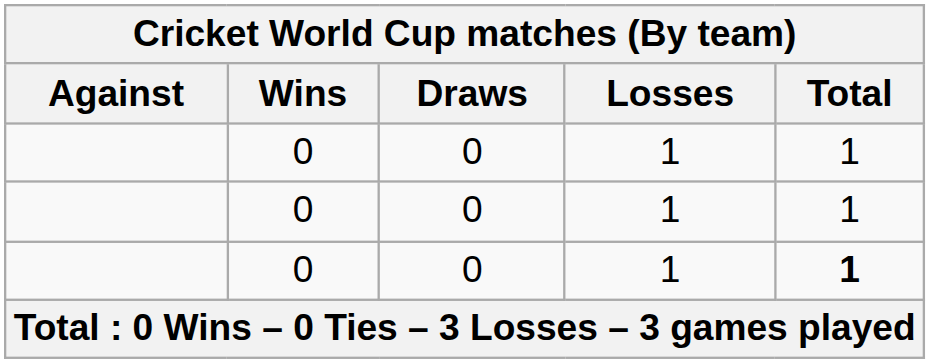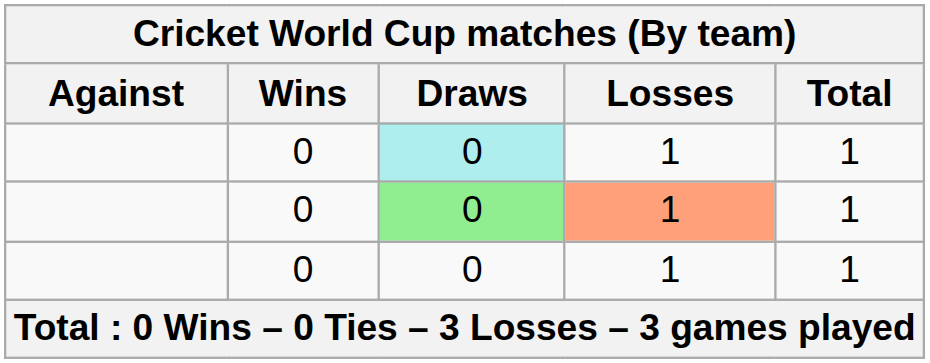(472, 151) no background -> (472, 151) paleturquoise background
(472, 210) no background -> (472, 210) lightgreen background
(670, 210) no background -> (670, 210) lightsalmon background
(850, 269) bold -> (850, 269) normal
